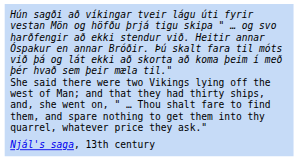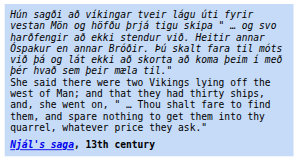(83, 145) normal -> (83, 145) bold
